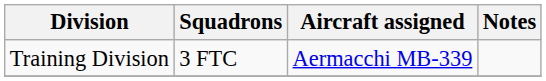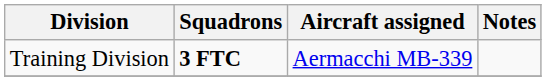(208, 57) normal -> (210, 57) bold
